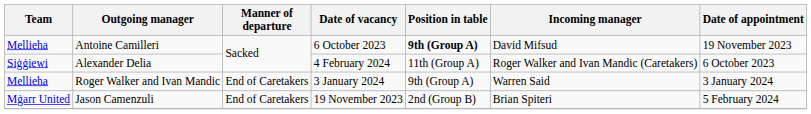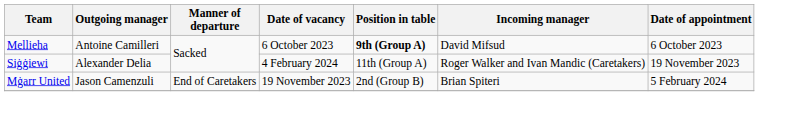(747, 44) 19 November 2023 -> (686, 44) 6 October 2023
(738, 63) 6 October 2023 -> (695, 63) 19 November 2023
- row: (148, 81)
